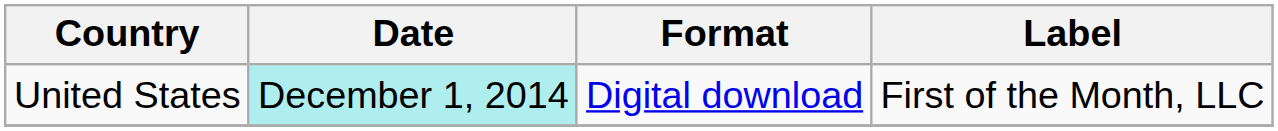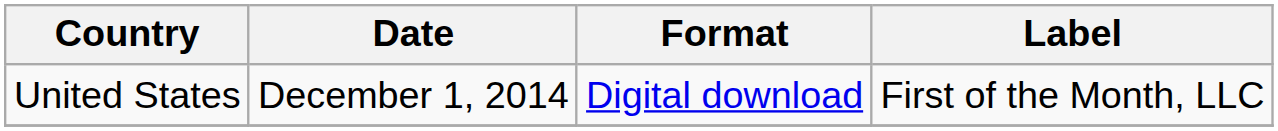(413, 94) paleturquoise background -> (413, 94) no background
